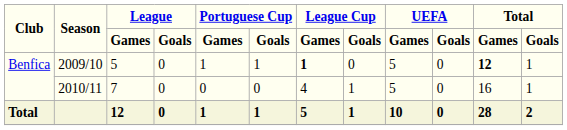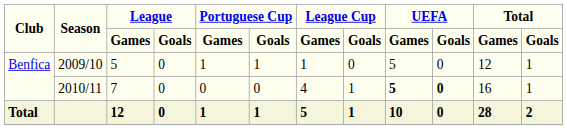(304, 64) bold -> (304, 64) normal
(485, 64) bold -> (485, 64) normal
(392, 88) normal -> (392, 88) bold
(440, 88) normal -> (440, 88) bold
